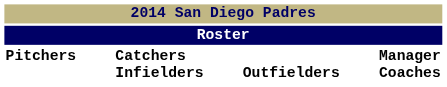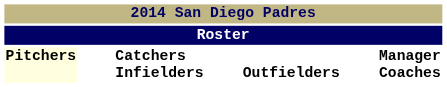(41, 57) no background -> (41, 57) lightyellow background
